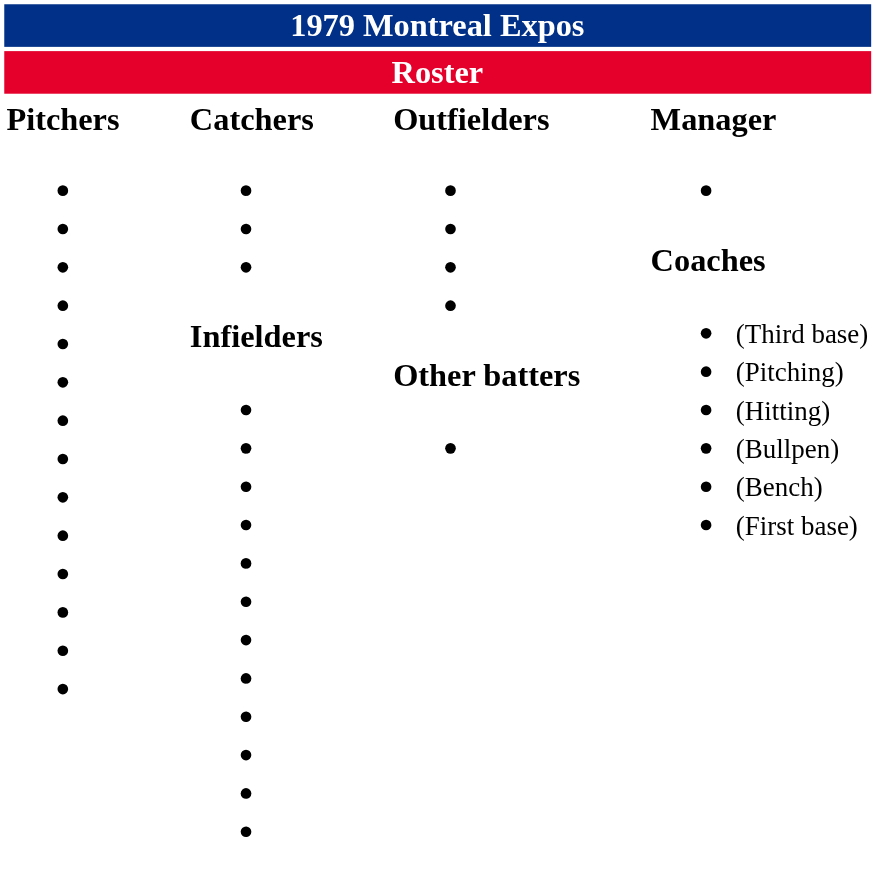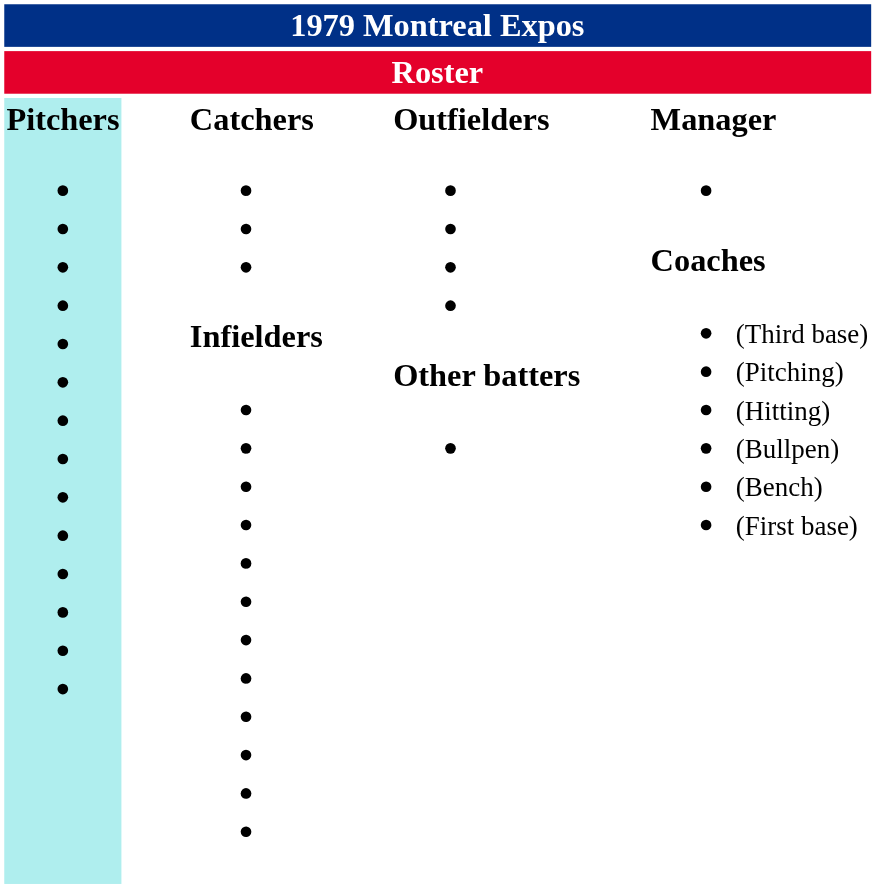(63, 404) no background -> (63, 404) paleturquoise background
